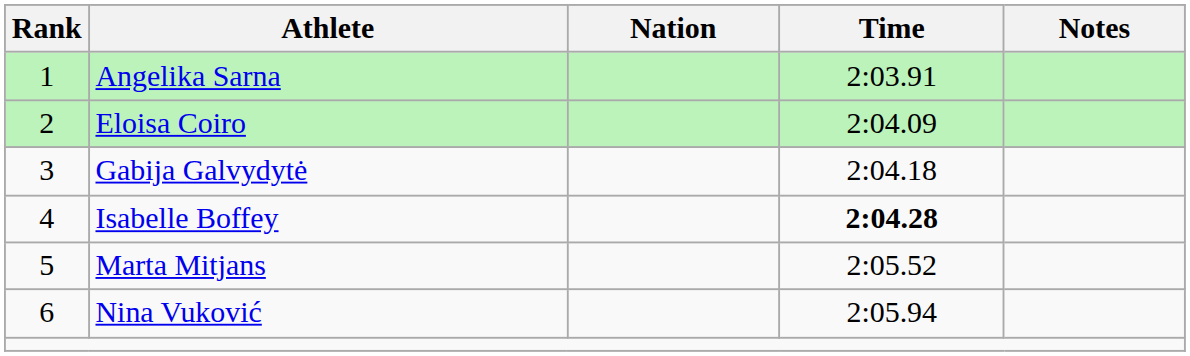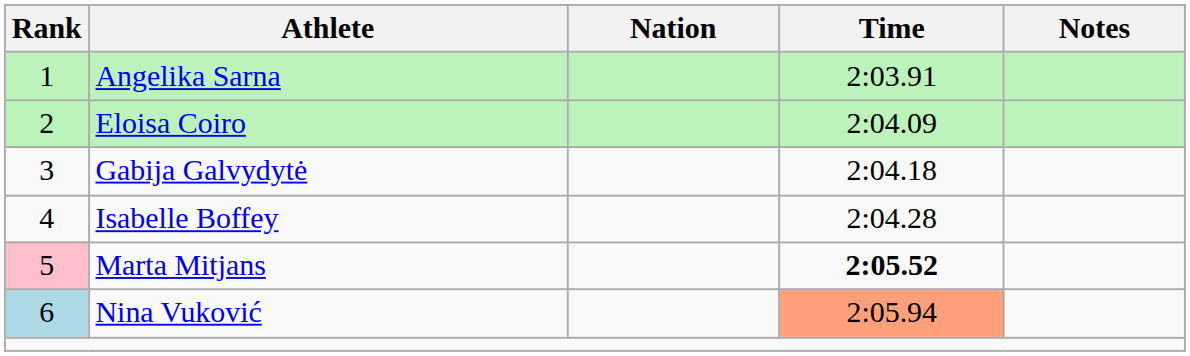(892, 218) bold -> (892, 218) normal
(47, 265) no background -> (47, 265) pink background
(892, 265) normal -> (892, 265) bold
(47, 312) no background -> (47, 312) lightblue background
(892, 312) no background -> (892, 312) lightsalmon background
